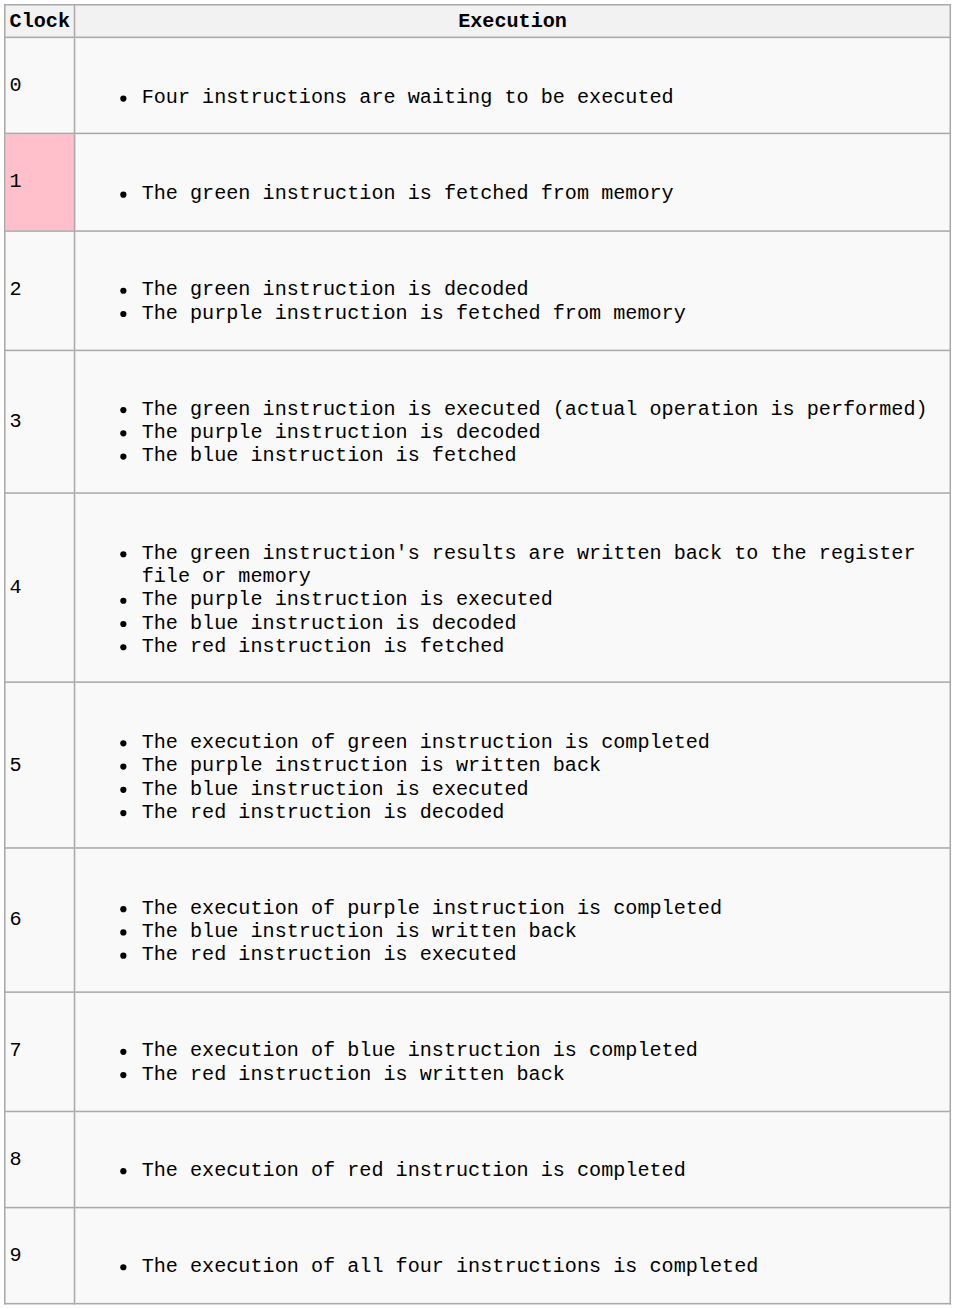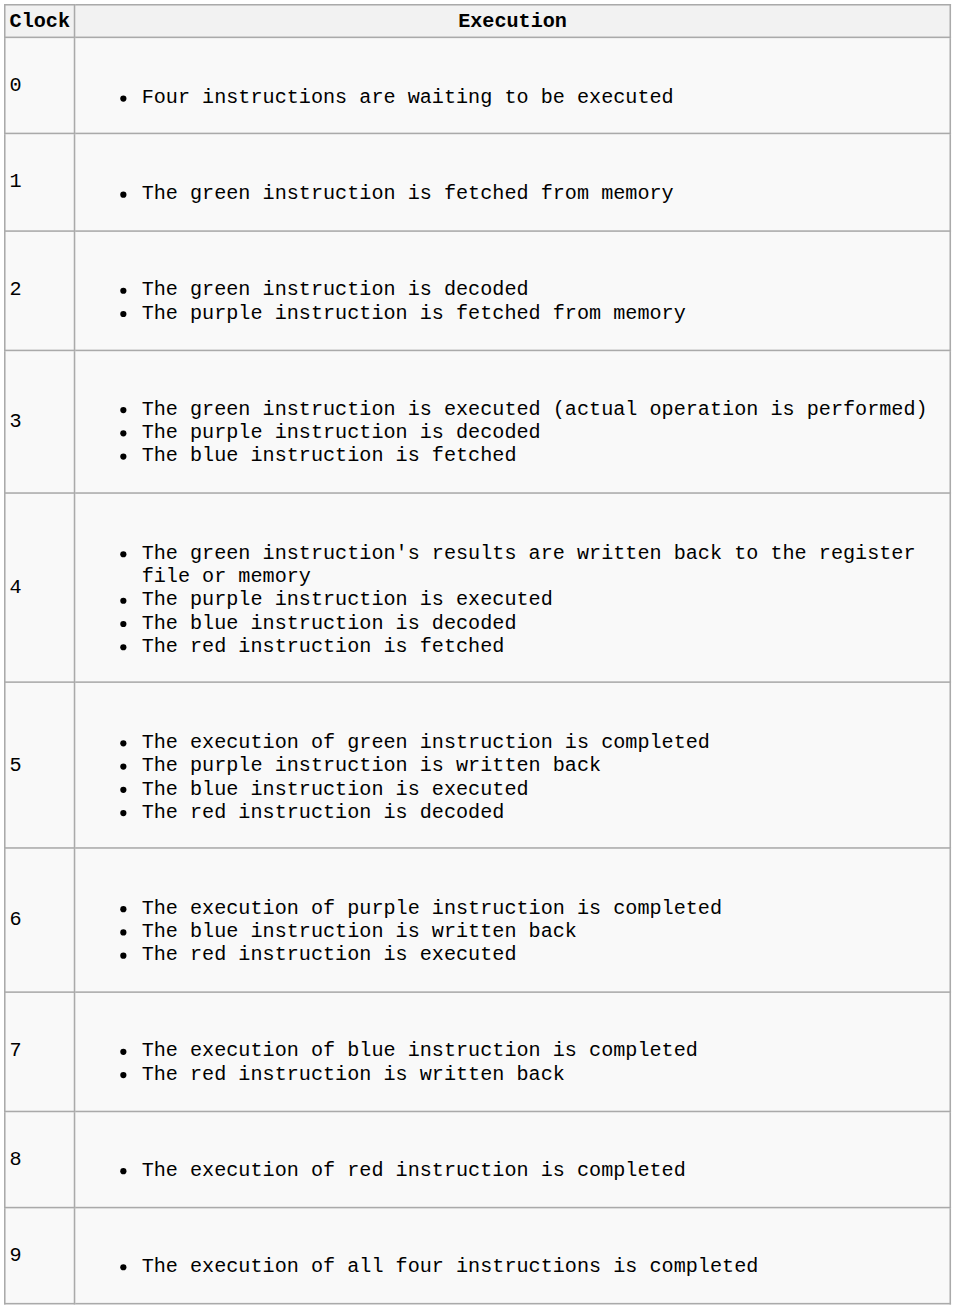(16, 182) pink background -> (16, 182) no background
